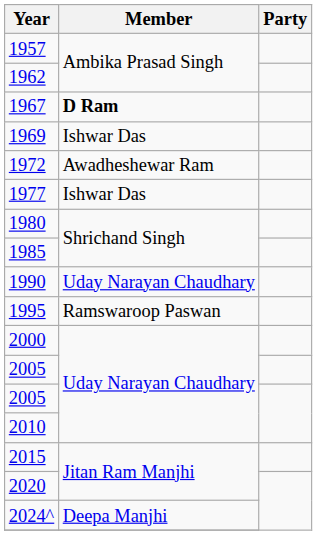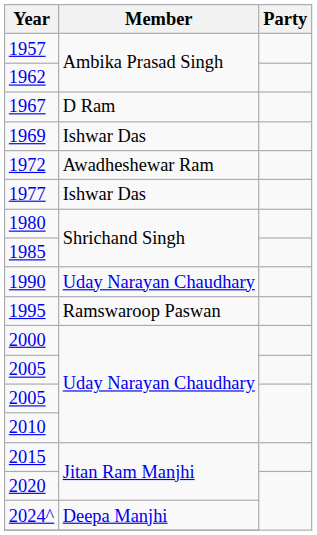(91, 106) bold -> (89, 106) normal
